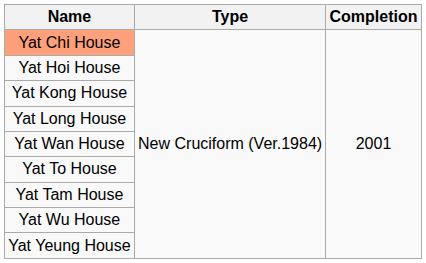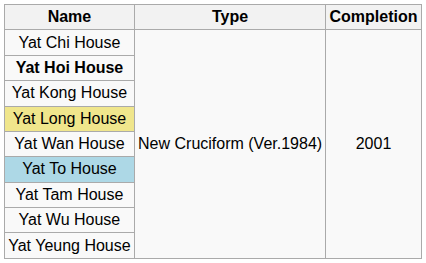(69, 42) lightsalmon background -> (69, 42) no background
(69, 67) normal -> (69, 67) bold
(69, 118) no background -> (69, 118) khaki background
(69, 169) no background -> (69, 169) lightblue background
